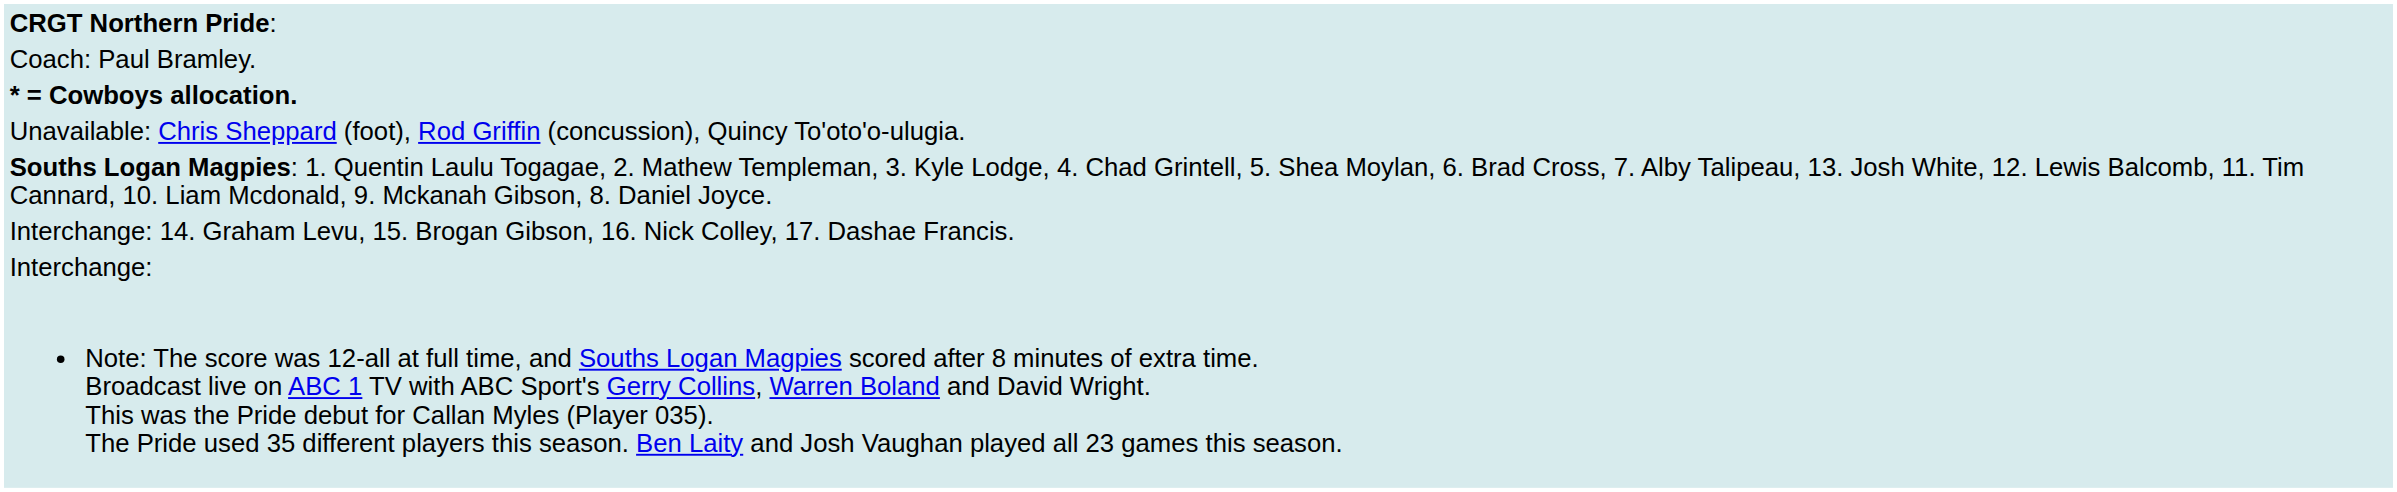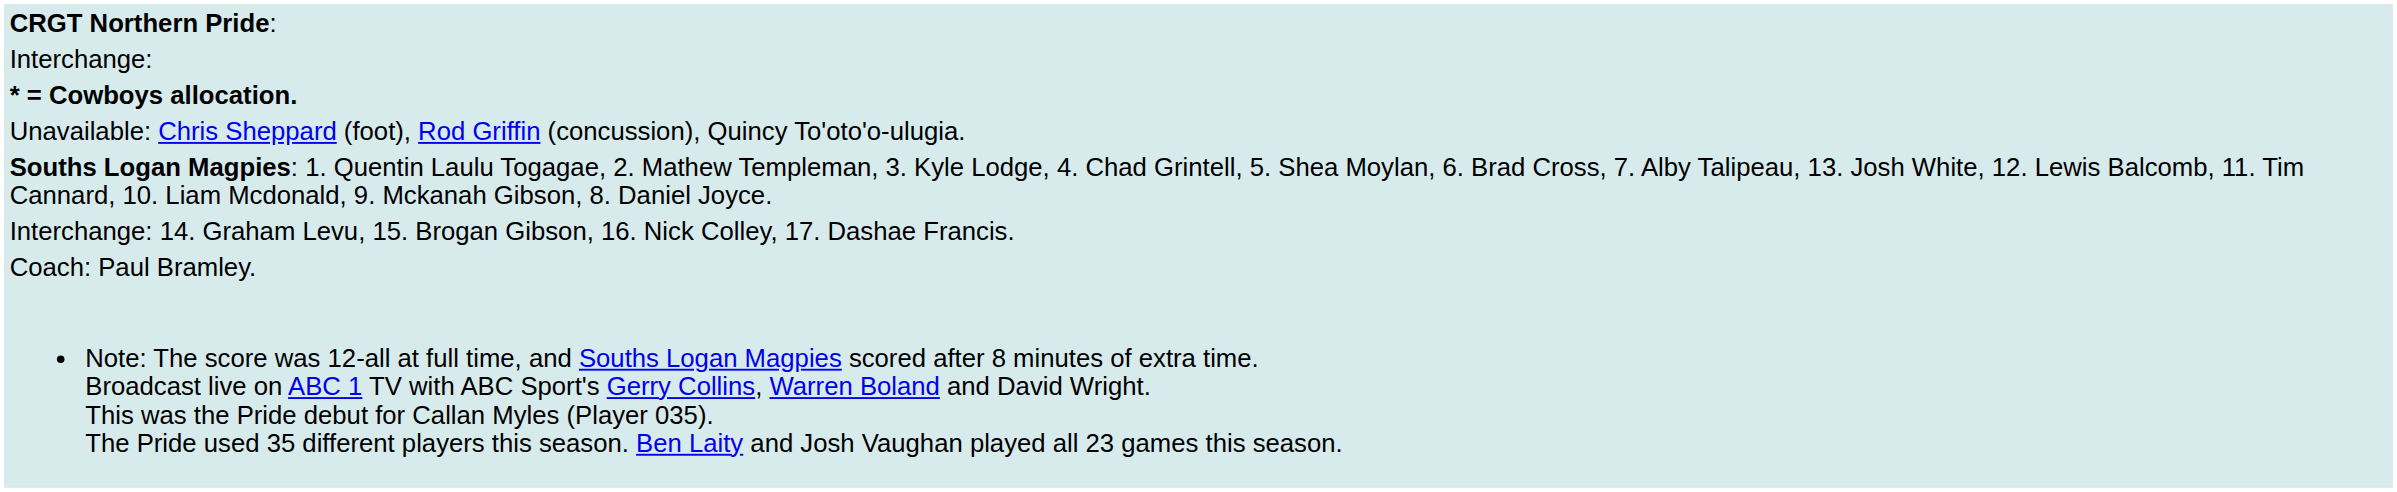(133, 60) Coach: Paul Bramley. -> (81, 60) Interchange:
(81, 268) Interchange: -> (133, 268) Coach: Paul Bramley.
